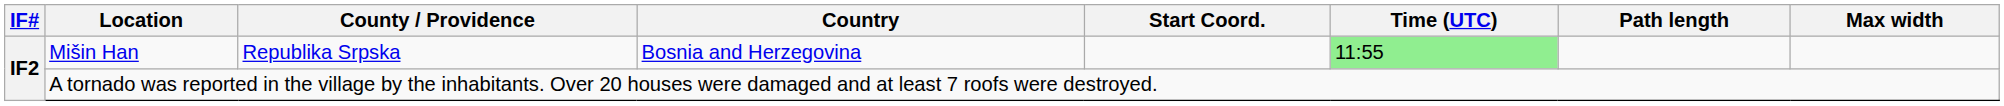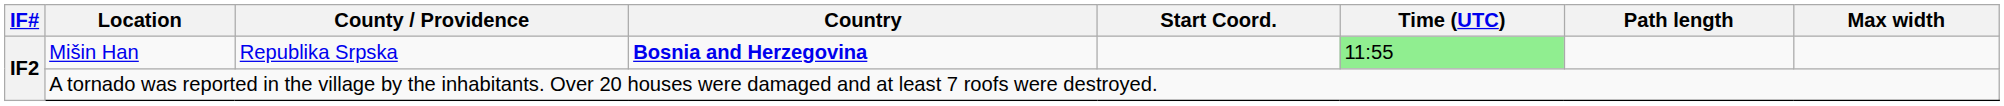(751, 52) normal -> (750, 52) bold
